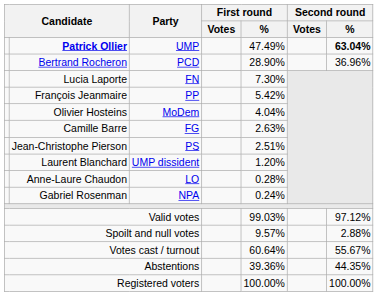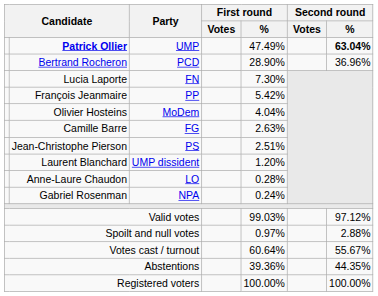(270, 234) 9.57% -> (270, 234) 0.97%
